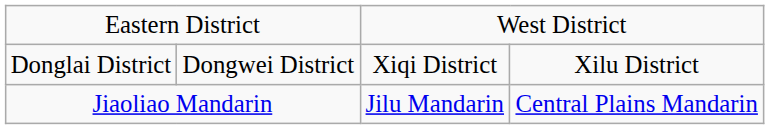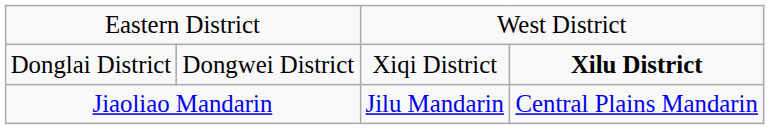(637, 64) normal -> (637, 64) bold
